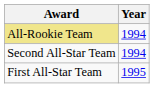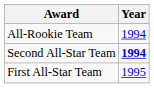(50, 33) khaki background -> (50, 33) no background
(134, 53) normal -> (134, 53) bold
